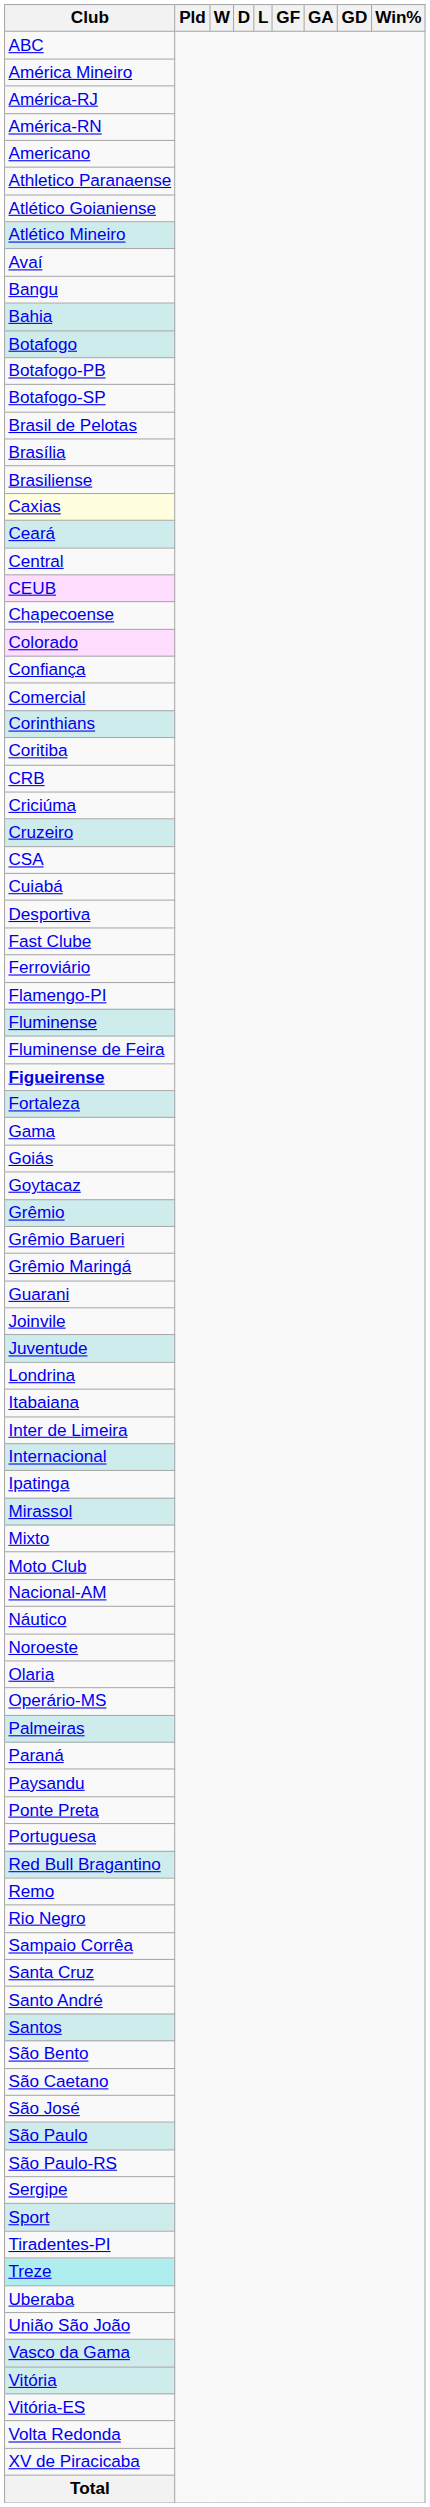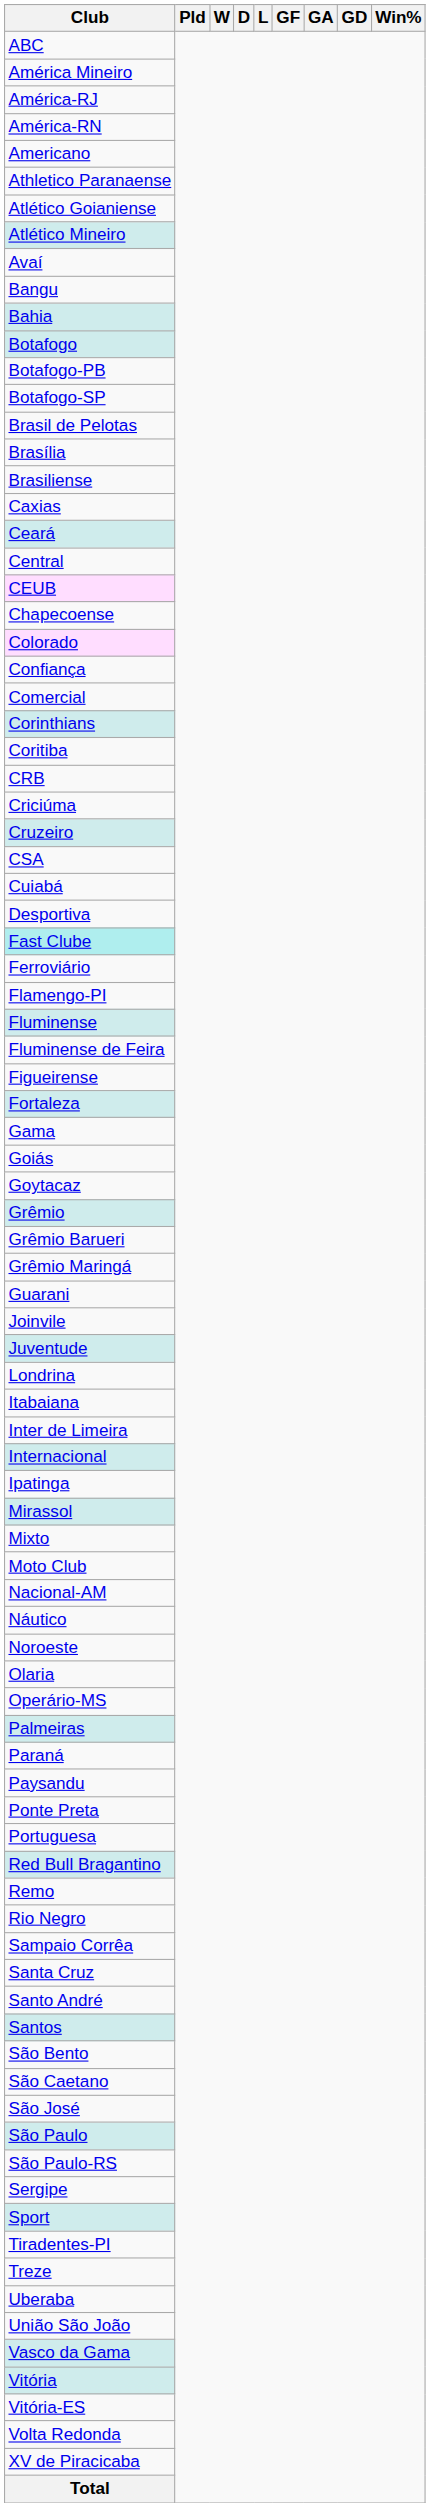(35, 506) lightyellow background -> (35, 506) no background
(50, 941) no background -> (50, 941) paleturquoise background
(57, 1076) bold -> (53, 1076) normal
(30, 2271) paleturquoise background -> (30, 2271) no background
